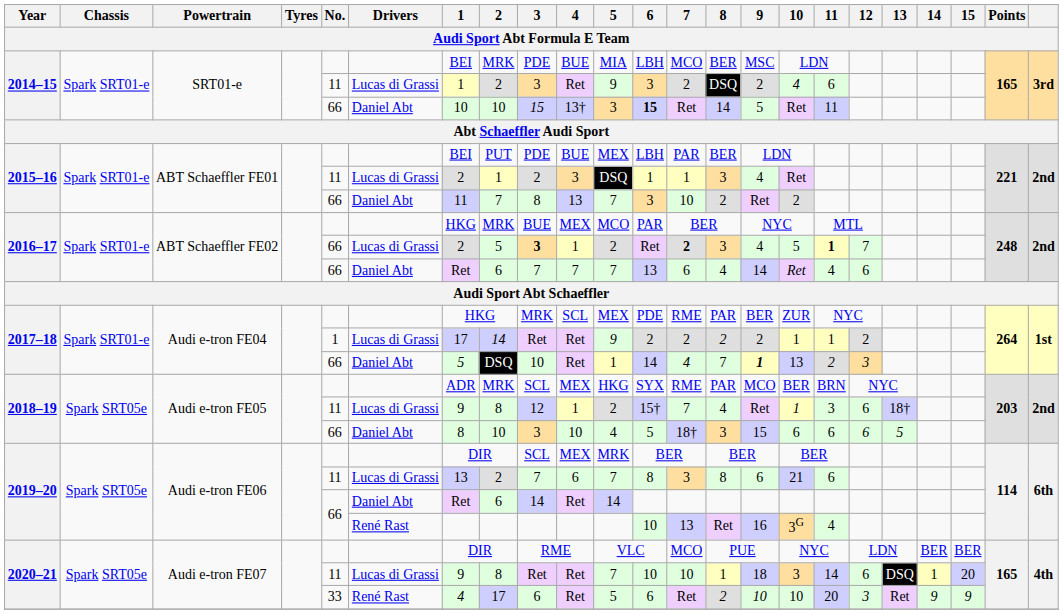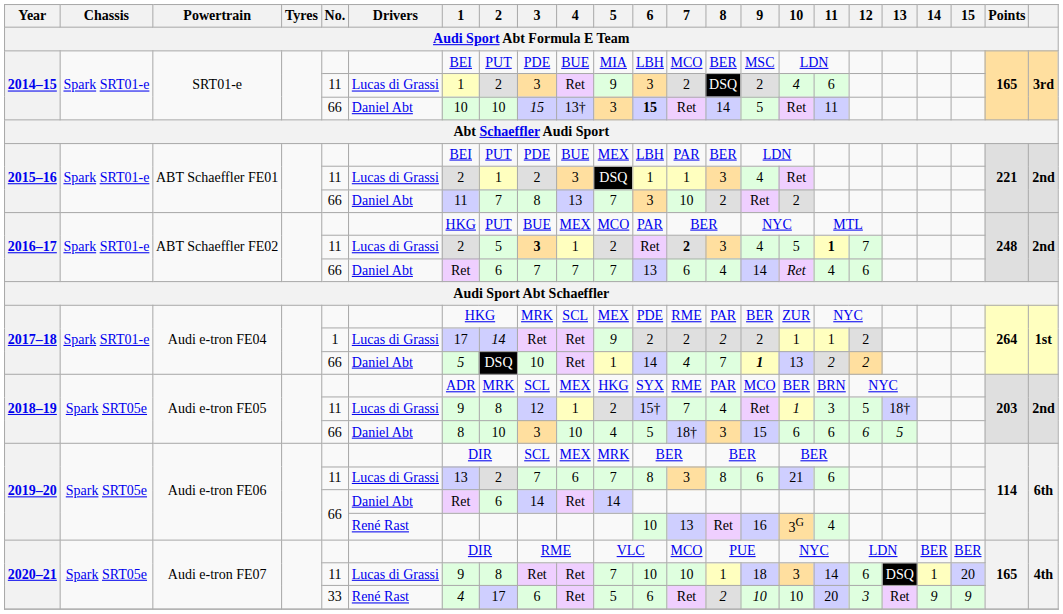(498, 61) MRK -> (498, 61) PUT
(498, 223) MRK -> (498, 223) PUT
(335, 246) 66 -> (335, 246) 11
(866, 362) 3 -> (866, 362) 2
(866, 408) 6 -> (866, 408) 5
